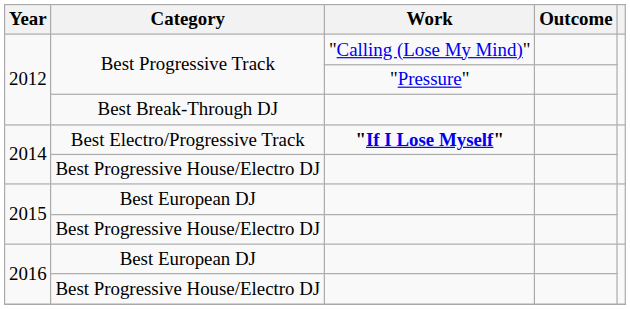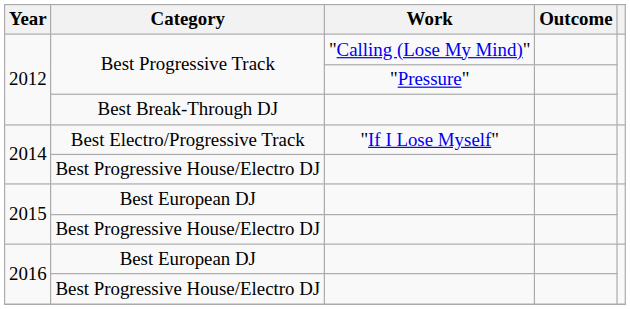(430, 139) bold -> (430, 139) normal
